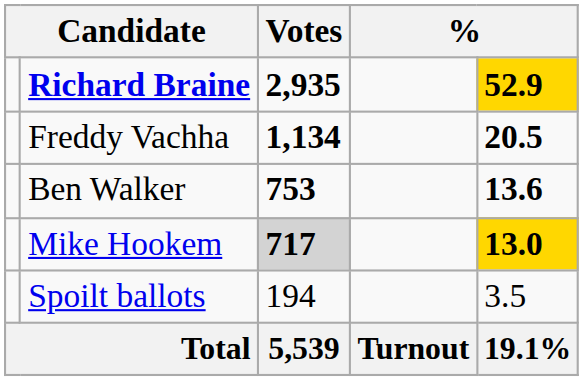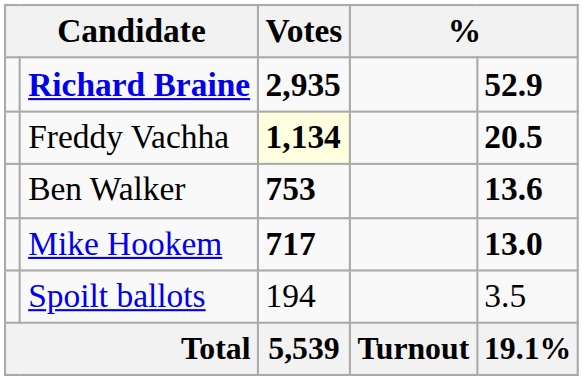(514, 84) gold background -> (514, 84) no background
(303, 137) no background -> (303, 137) lightyellow background
(291, 243) lightgrey background -> (291, 243) no background
(514, 243) gold background -> (514, 243) no background
